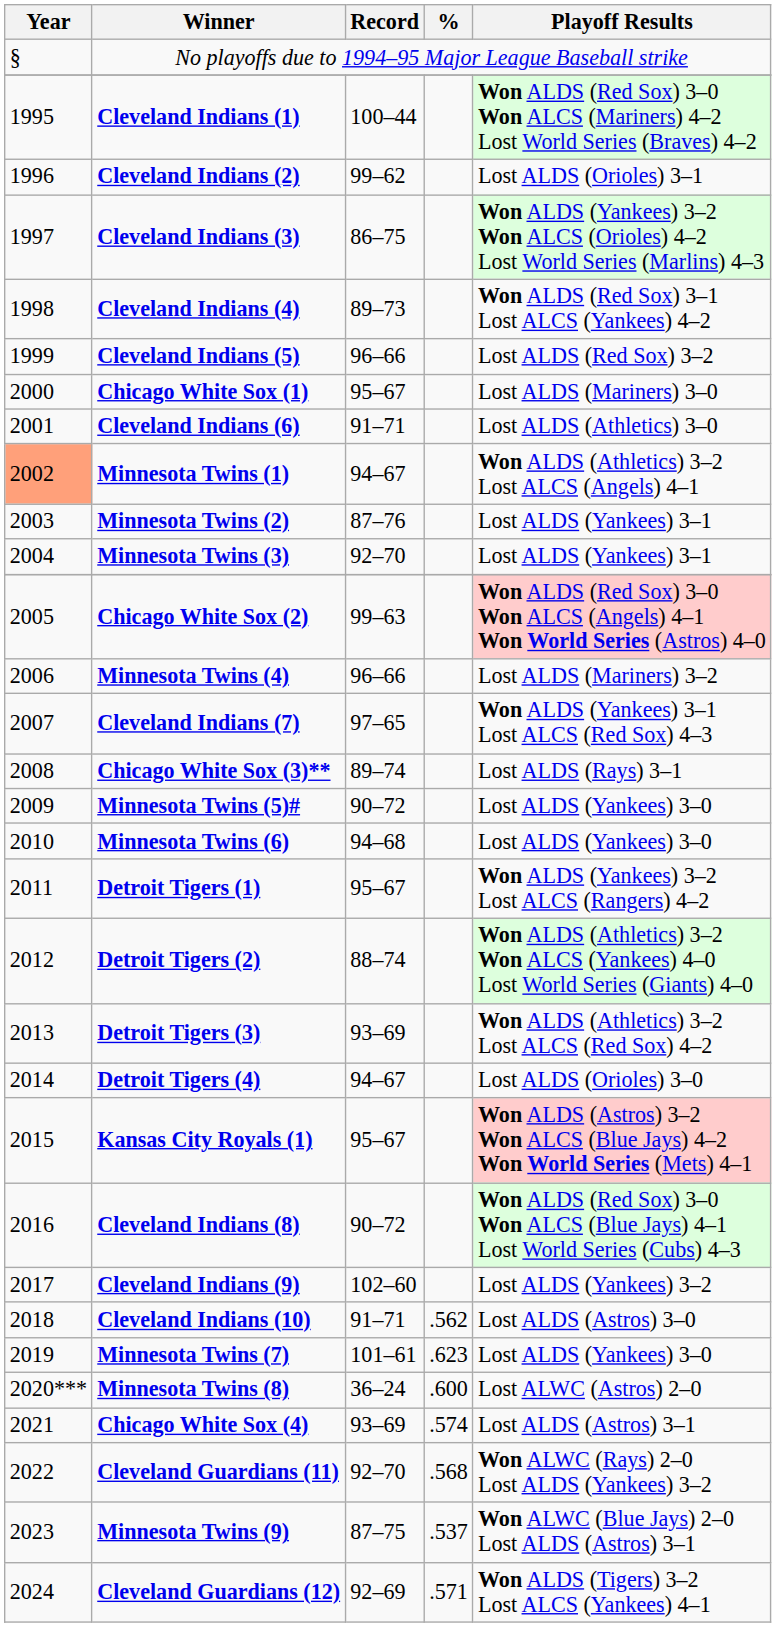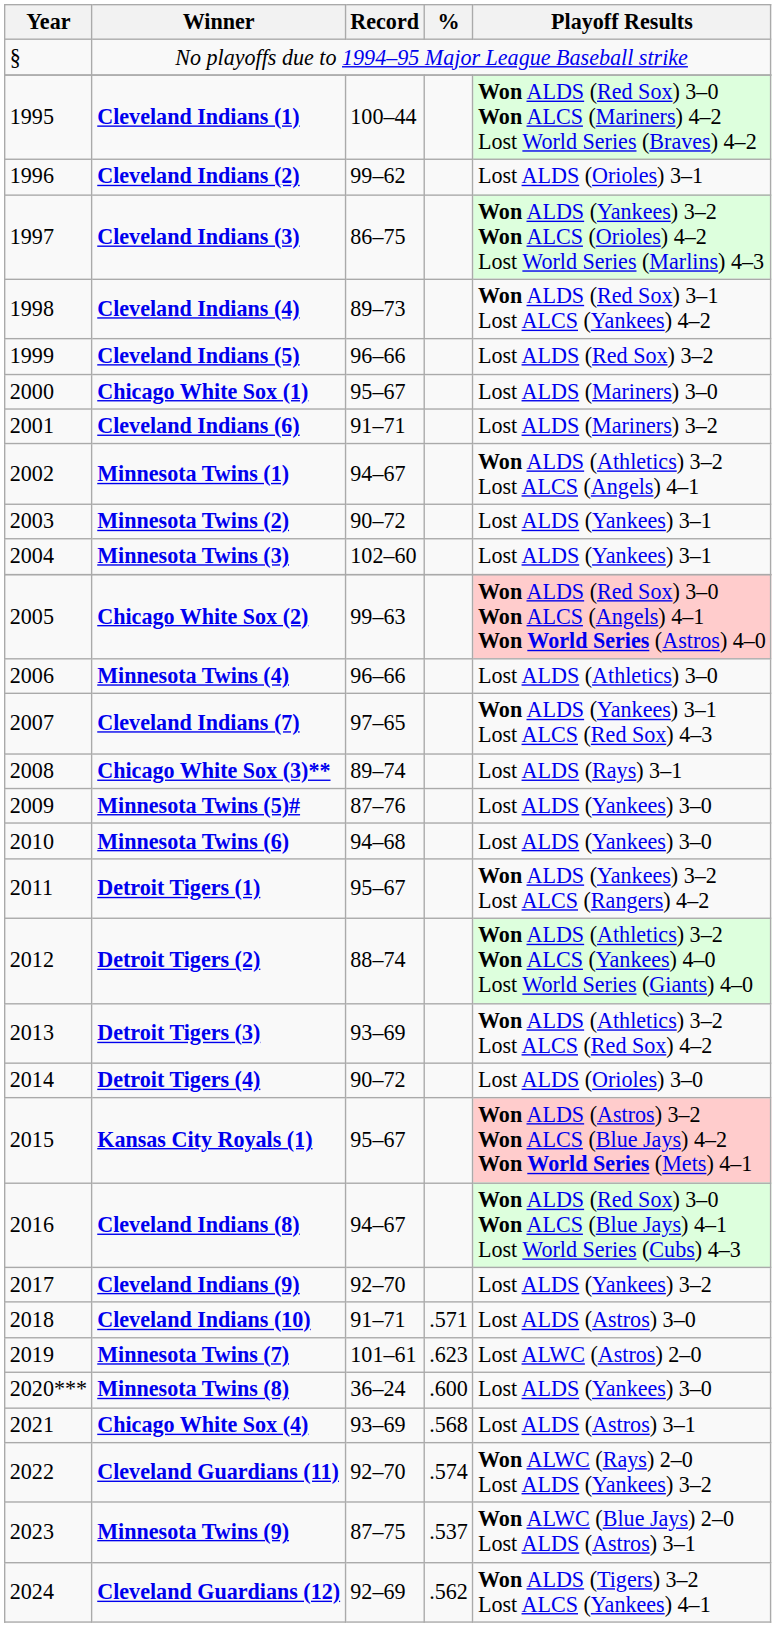(598, 426) Lost ALDS (Athletics) 3–0 -> (598, 426) Lost ALDS (Mariners) 3–2
(32, 473) lightsalmon background -> (32, 473) no background
(378, 521) 87–76 -> (378, 521) 90–72
(378, 556) 92–70 -> (383, 556) 102–60
(598, 675) Lost ALDS (Mariners) 3–2 -> (598, 675) Lost ALDS (Athletics) 3–0
(378, 805) 90–72 -> (378, 805) 87–76
(378, 1080) 94–67 -> (378, 1080) 90–72
(378, 1224) 90–72 -> (378, 1224) 94–67
(383, 1284) 102–60 -> (378, 1284) 92–70
(448, 1319) .562 -> (448, 1319) .571
(595, 1354) Lost ALDS (Yankees) 3–0 -> (590, 1354) Lost ALWC (Astros) 2–0
(590, 1389) Lost ALWC (Astros) 2–0 -> (595, 1389) Lost ALDS (Yankees) 3–0
(448, 1424) .574 -> (448, 1424) .568
(448, 1472) .568 -> (448, 1472) .574
(448, 1591) .571 -> (448, 1591) .562
